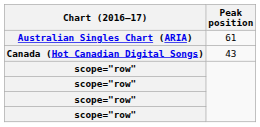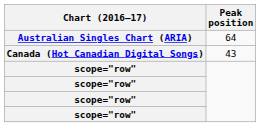(231, 38) 61 -> (231, 38) 64
